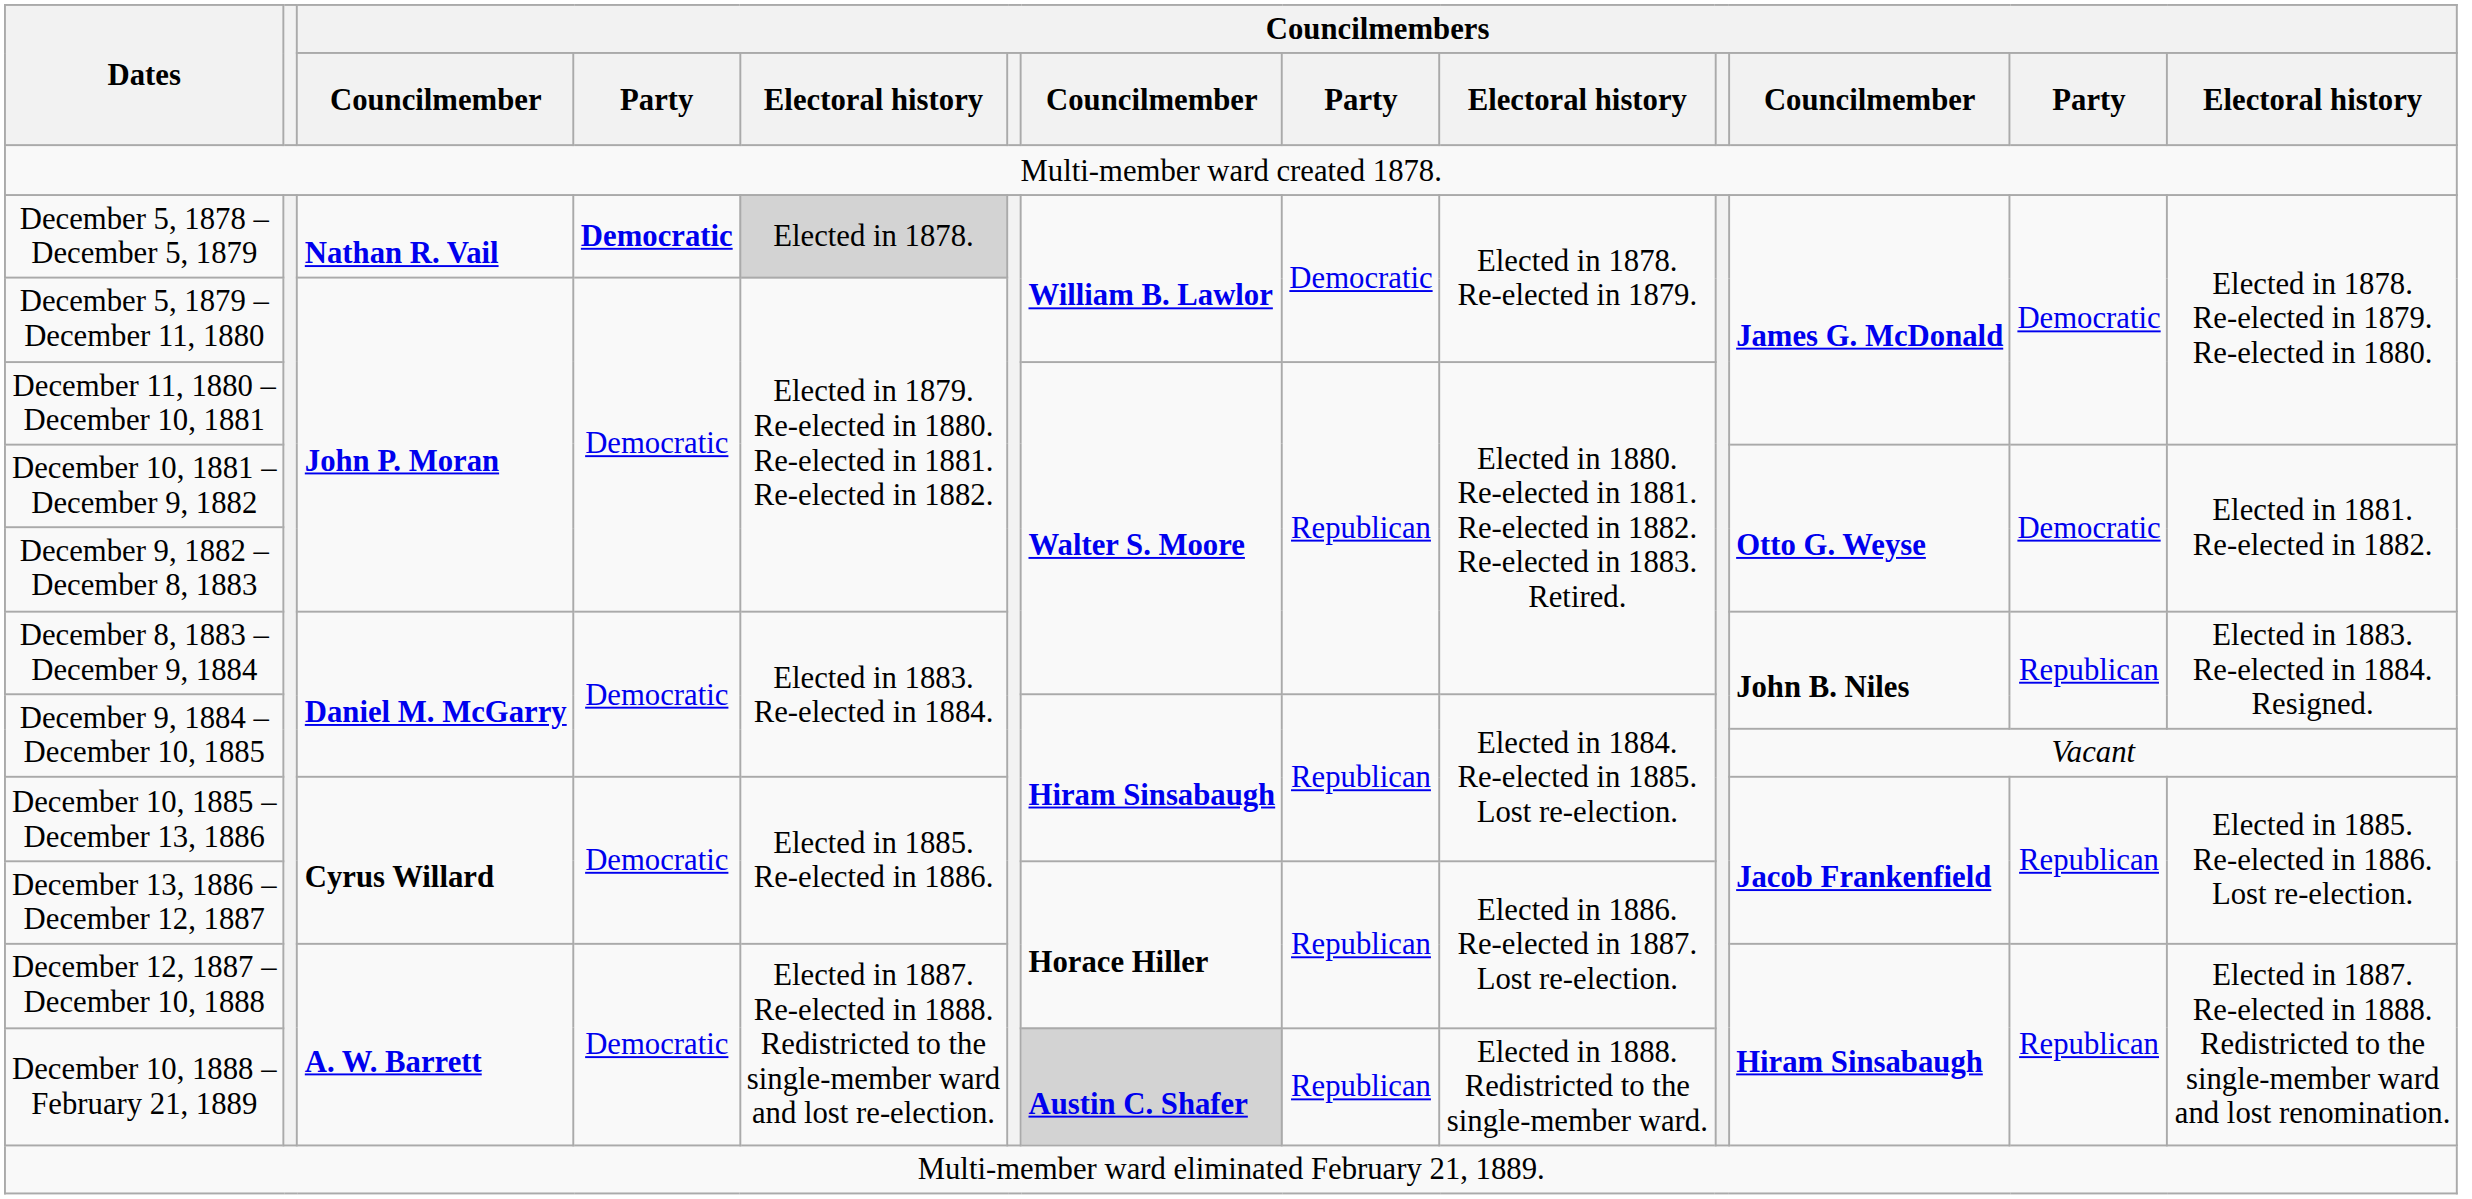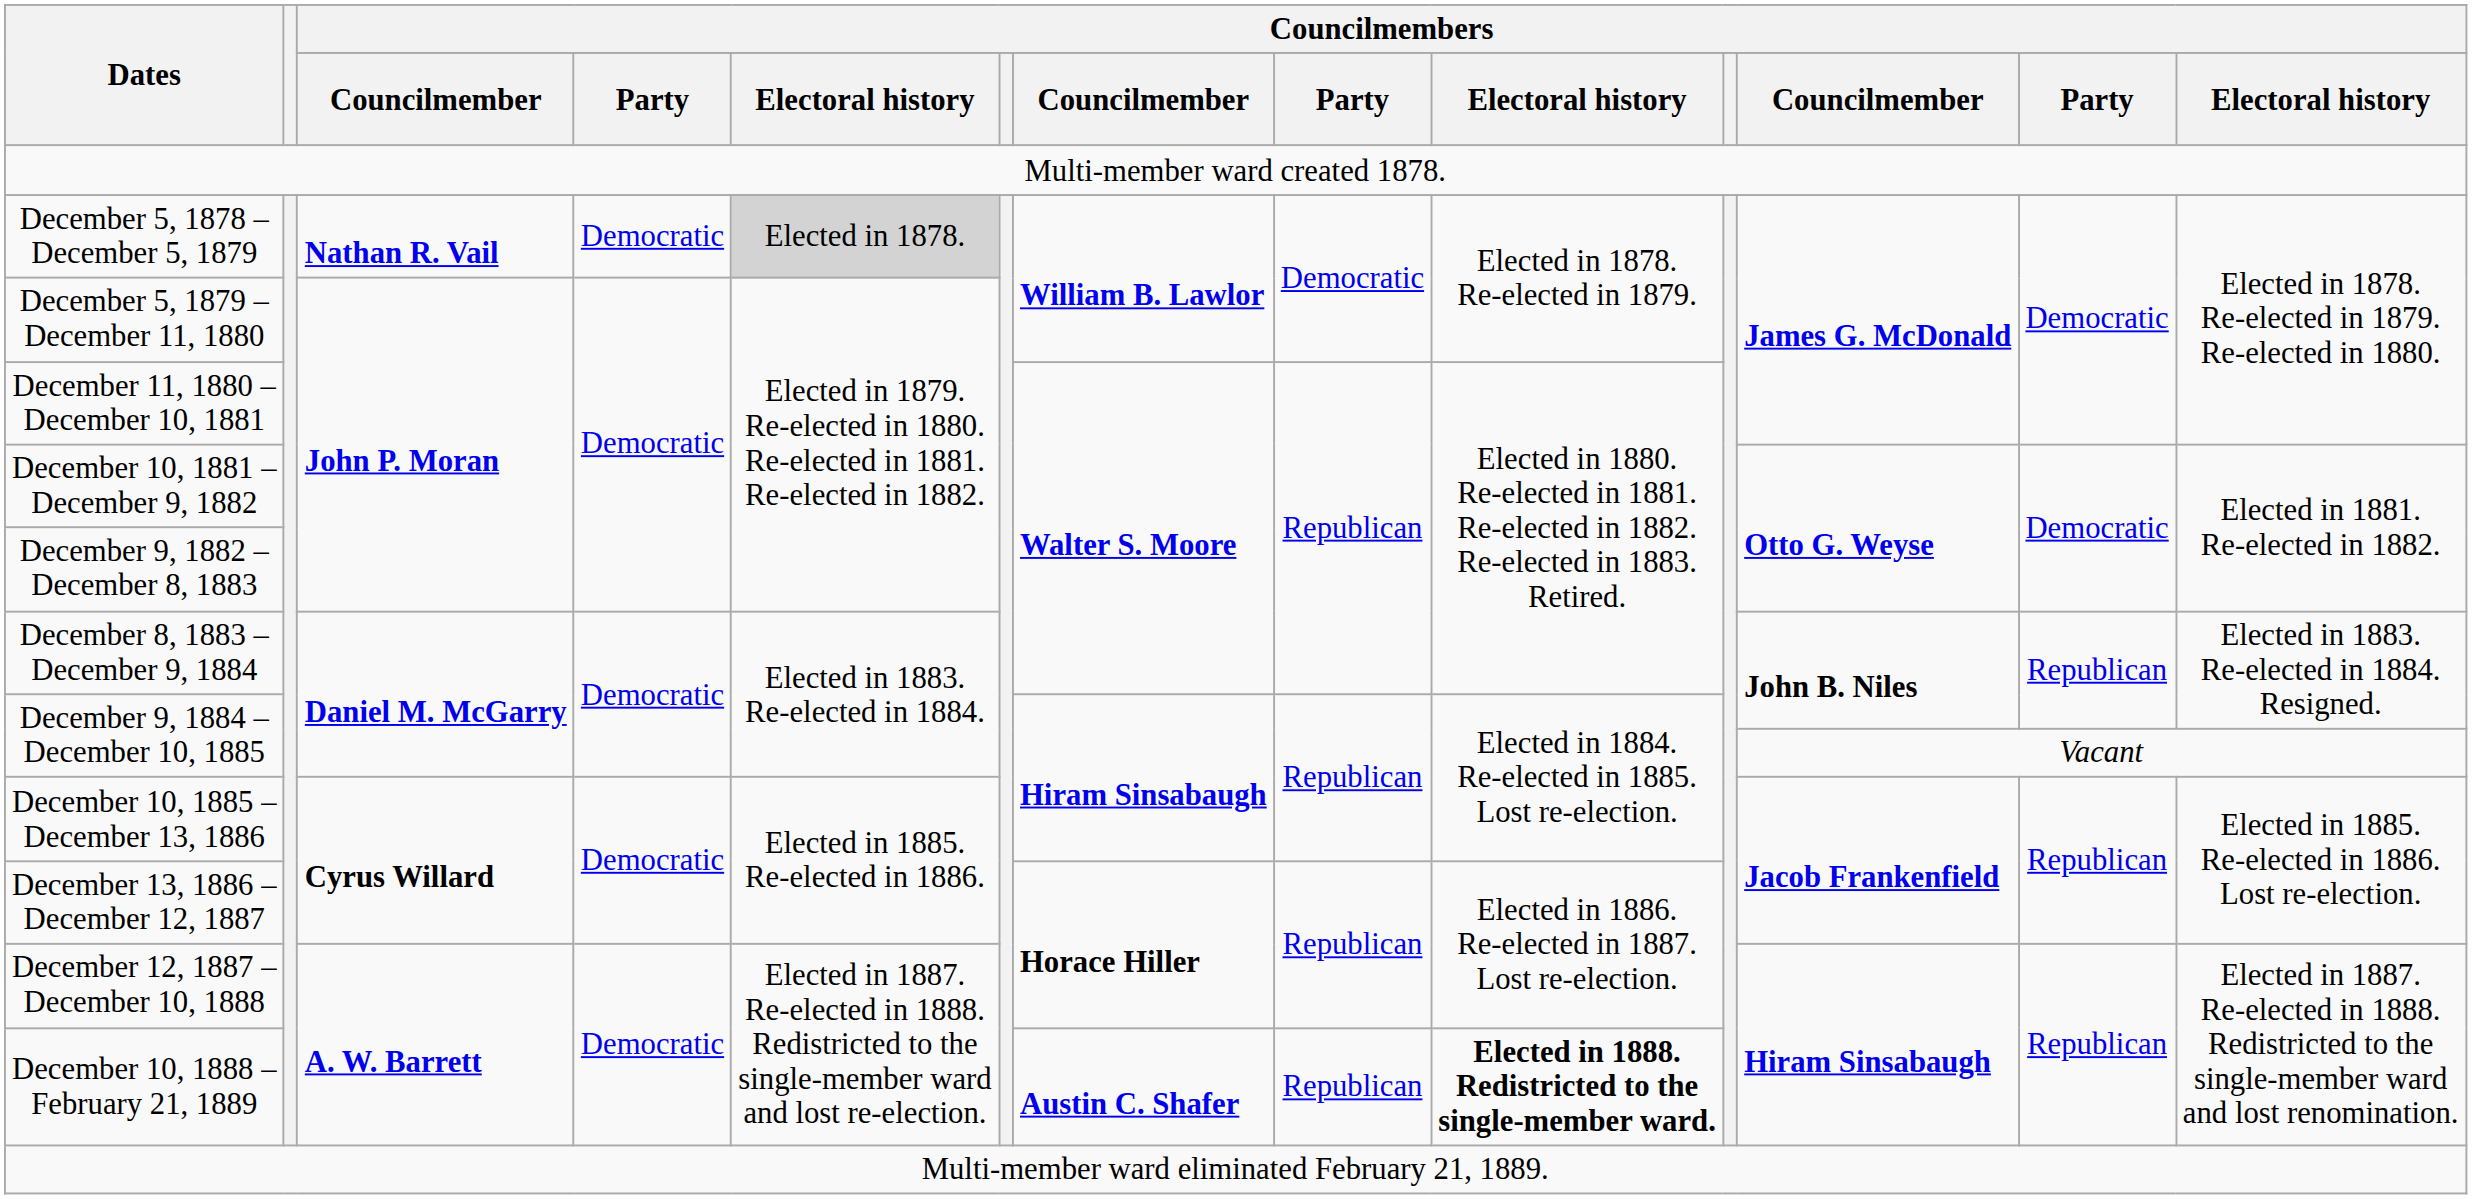(657, 235) bold -> (653, 235) normal
(1138, 1103) lightgrey background -> (1130, 1103) no background
(1577, 1085) normal -> (1577, 1085) bold
